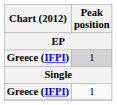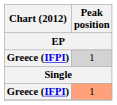(92, 91) no background -> (92, 91) lightsalmon background
